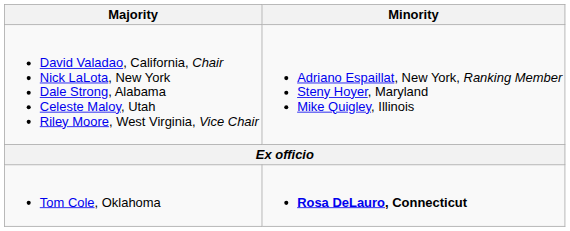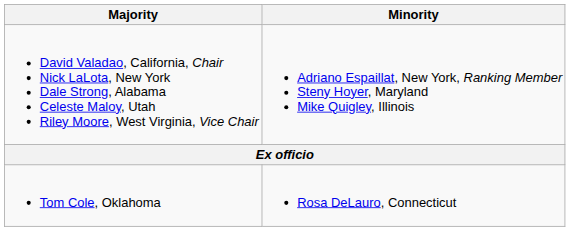(413, 203) bold -> (413, 203) normal
